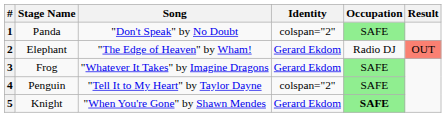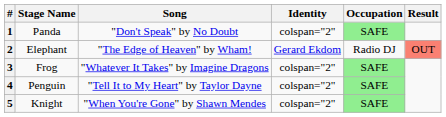(307, 67) Gerard Ekdom -> (307, 67) colspan="2"
(307, 103) Gerard Ekdom -> (307, 103) colspan="2"
(374, 103) bold -> (374, 103) normal
